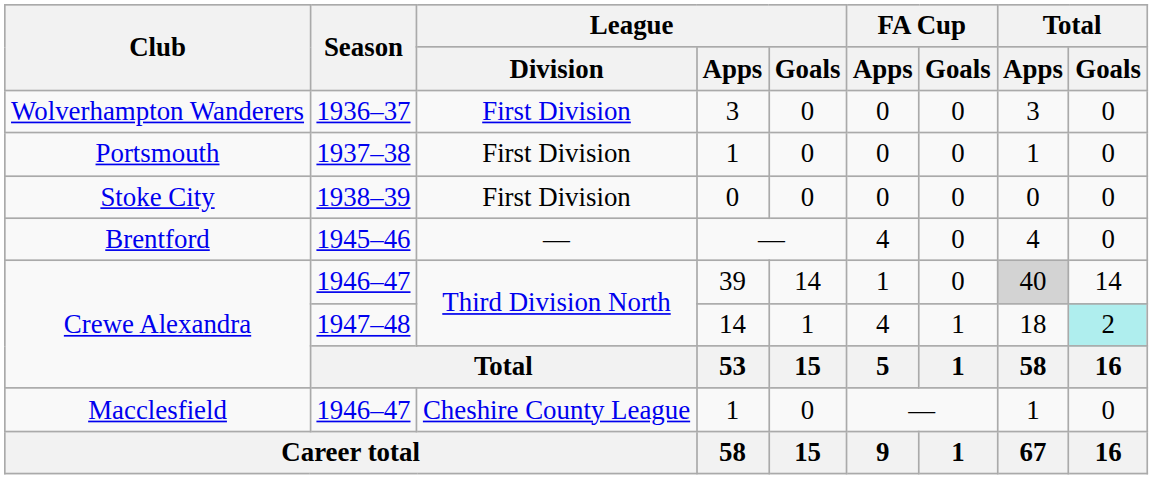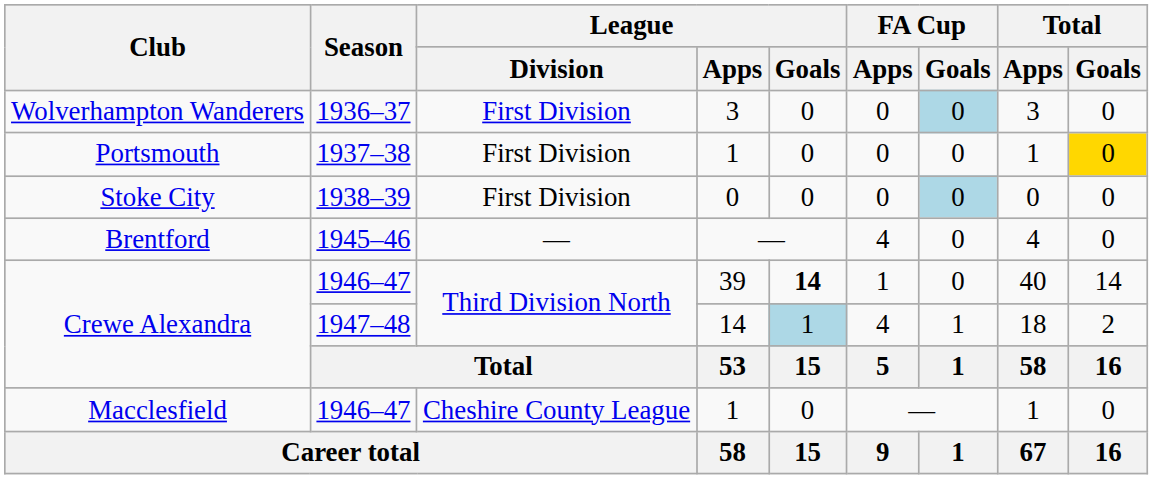(958, 111) no background -> (958, 111) lightblue background
(1108, 153) no background -> (1108, 153) gold background
(958, 196) no background -> (958, 196) lightblue background
(808, 281) normal -> (808, 281) bold
(1033, 281) lightgrey background -> (1033, 281) no background
(808, 324) no background -> (808, 324) lightblue background
(1108, 324) paleturquoise background -> (1108, 324) no background
